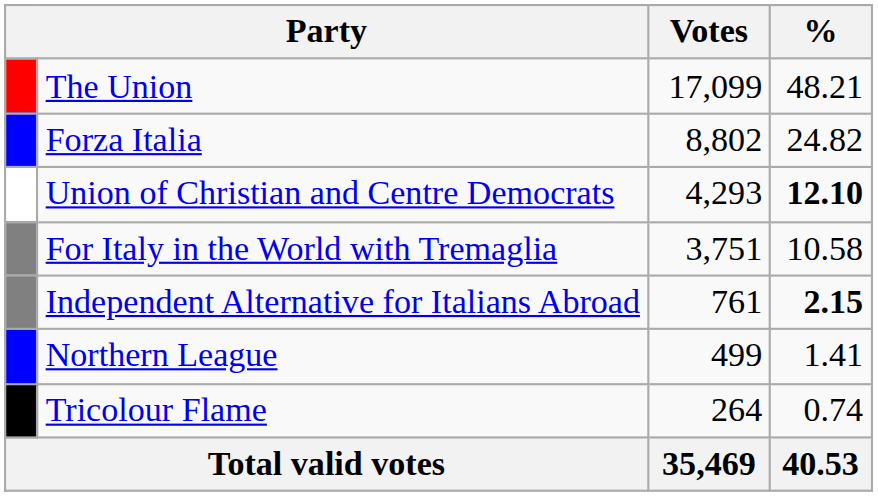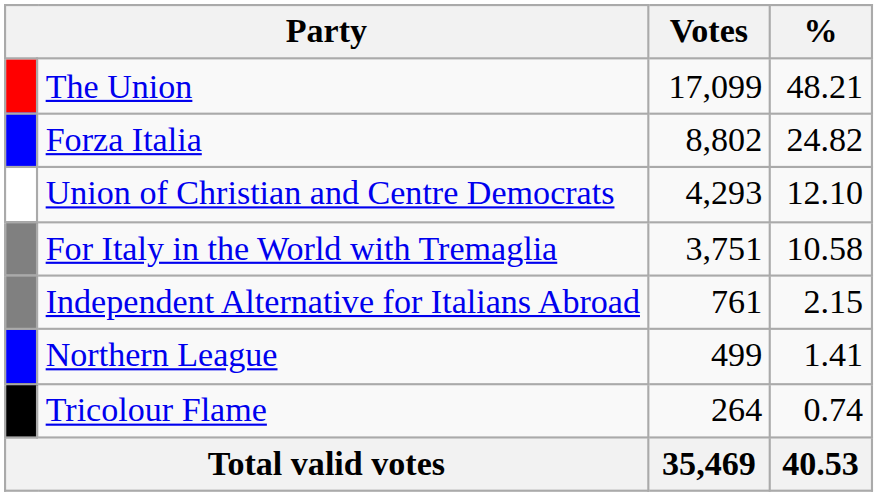(825, 193) bold -> (825, 193) normal
(833, 301) bold -> (833, 301) normal
